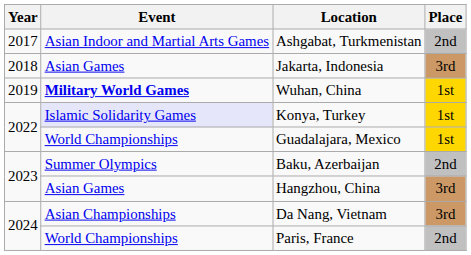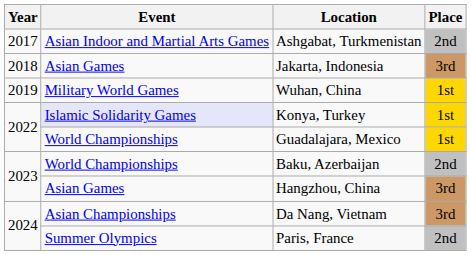(117, 90) bold -> (112, 90) normal
(101, 164) Summer Olympics -> (111, 164) World Championships
(111, 238) World Championships -> (101, 238) Summer Olympics
